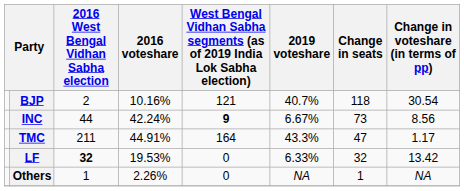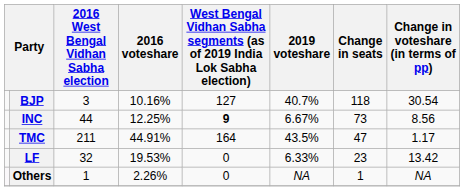(86, 100) 2 -> (86, 100) 3
(226, 100) 121 -> (226, 100) 127
(150, 119) 42.24% -> (150, 119) 12.25%
(302, 138) 43.3% -> (302, 138) 43.5%
(86, 157) bold -> (86, 157) normal
(360, 157) 32 -> (360, 157) 23
